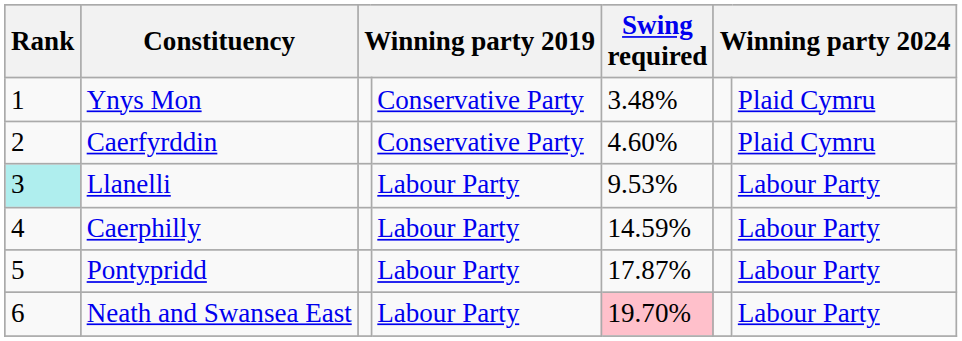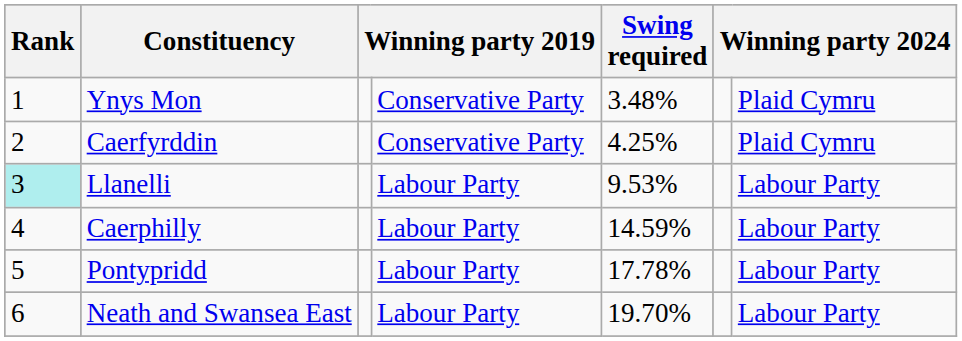(642, 142) 4.60% -> (642, 142) 4.25%
(649, 270) 17.87% -> (649, 270) 17.78%
(649, 313) pink background -> (649, 313) no background
